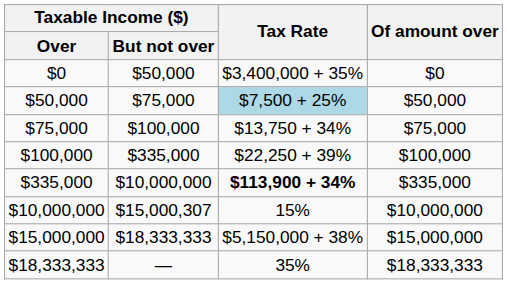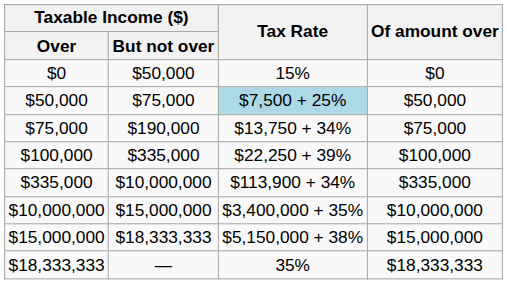(293, 73) $3,400,000 + 35% -> (293, 73) 15%
(163, 127) $100,000 -> (163, 127) $190,000
(293, 182) bold -> (293, 182) normal
(163, 210) $15,000,307 -> (163, 210) $15,000,000
(293, 210) 15% -> (293, 210) $3,400,000 + 35%
